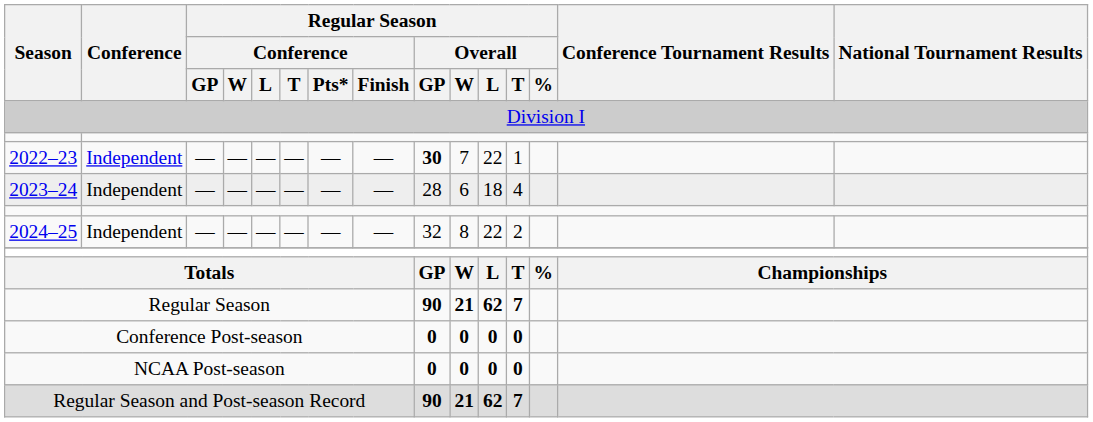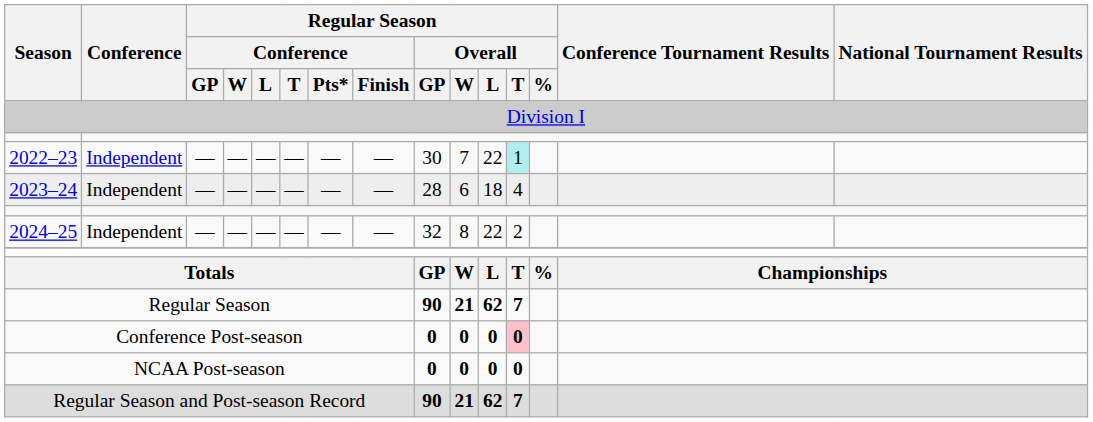(432, 158) bold -> (432, 158) normal
(518, 158) no background -> (518, 158) paleturquoise background
(518, 336) no background -> (518, 336) pink background
